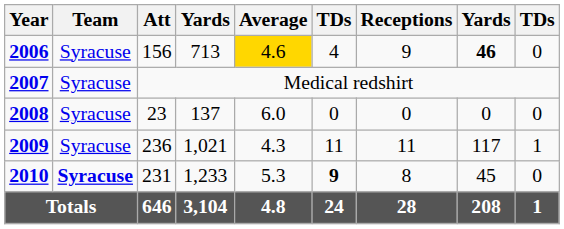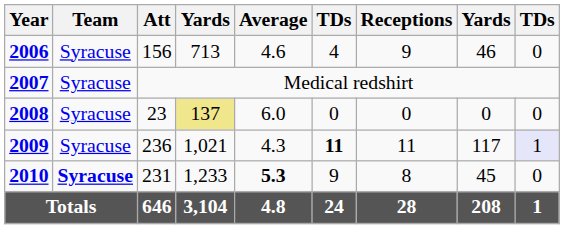(273, 51) gold background -> (273, 51) no background
(486, 51) bold -> (486, 51) normal
(205, 113) no background -> (205, 113) khaki background
(334, 144) normal -> (334, 144) bold
(537, 144) no background -> (537, 144) lavender background
(273, 176) normal -> (273, 176) bold
(334, 176) bold -> (334, 176) normal
